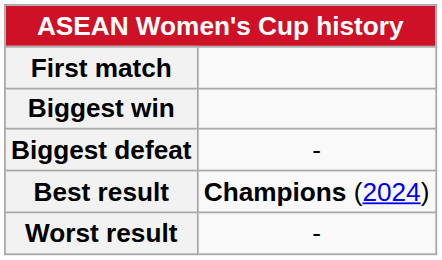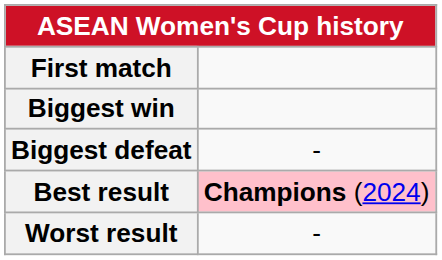(317, 192) no background -> (317, 192) pink background
